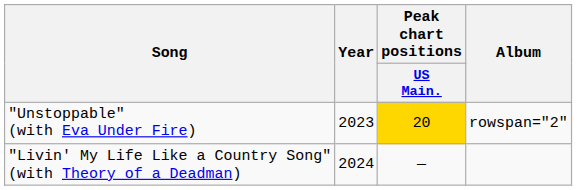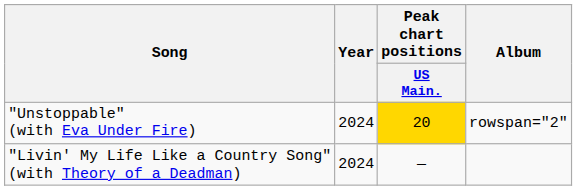(356, 123) 2023 -> (356, 123) 2024
